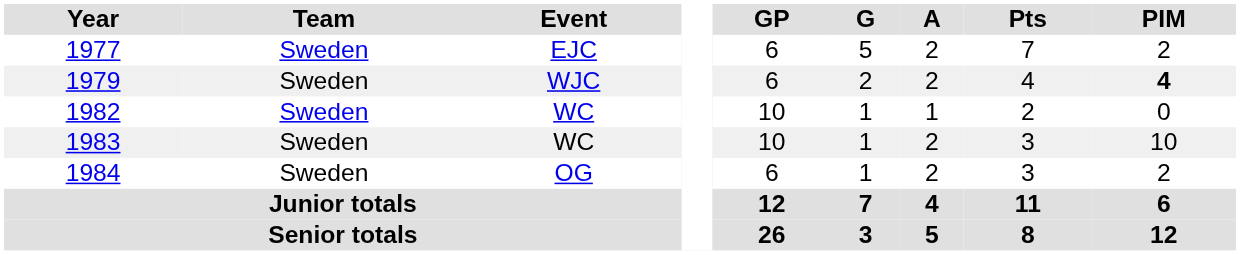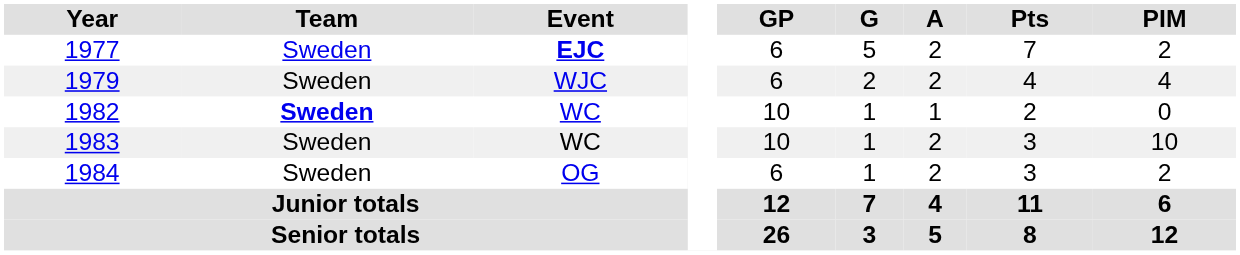(574, 49) normal -> (580, 49) bold
(1164, 80) bold -> (1165, 80) normal
(324, 111) normal -> (327, 111) bold
